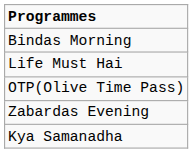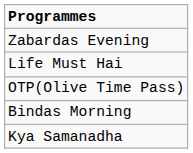(70, 40) Bindas Morning -> (79, 40) Zabardas Evening
(79, 112) Zabardas Evening -> (70, 112) Bindas Morning
